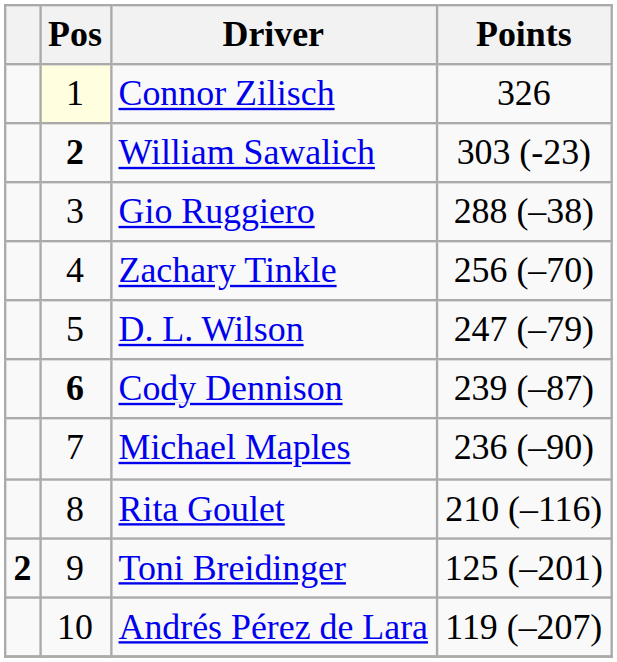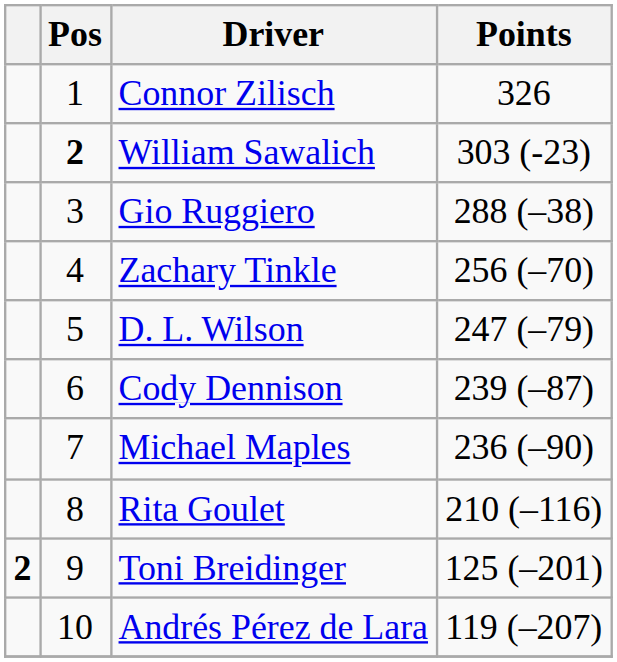(75, 93) lightyellow background -> (75, 93) no background
(75, 389) bold -> (75, 389) normal
